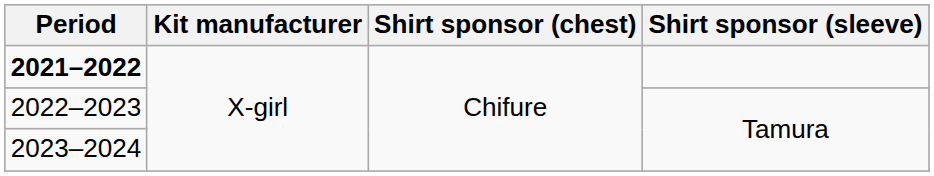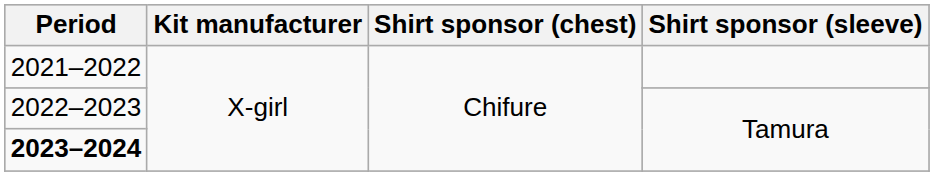(76, 66) bold -> (76, 66) normal
(76, 149) normal -> (76, 149) bold
